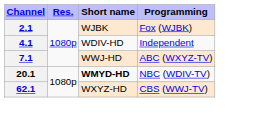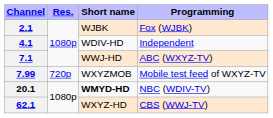+ row: (26, 74)
